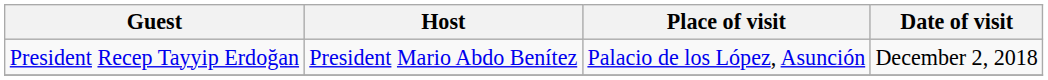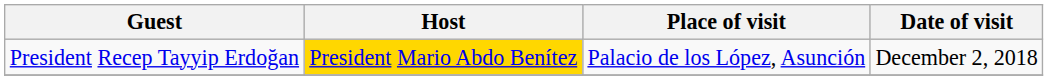(443, 57) no background -> (443, 57) gold background
